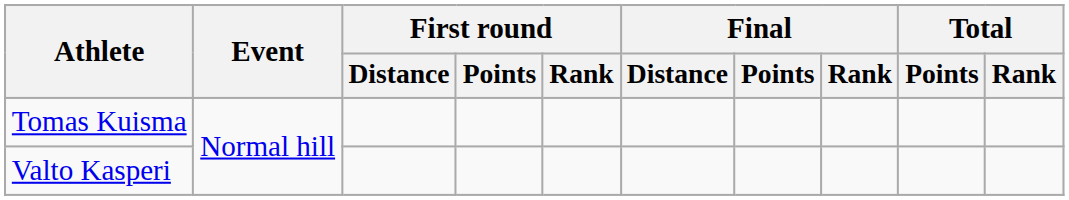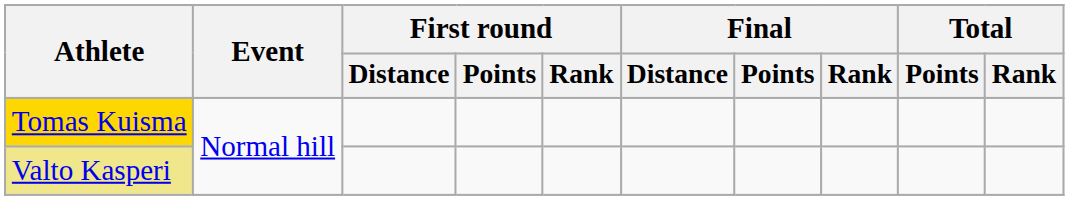(99, 122) no background -> (99, 122) gold background
(91, 170) no background -> (91, 170) khaki background
